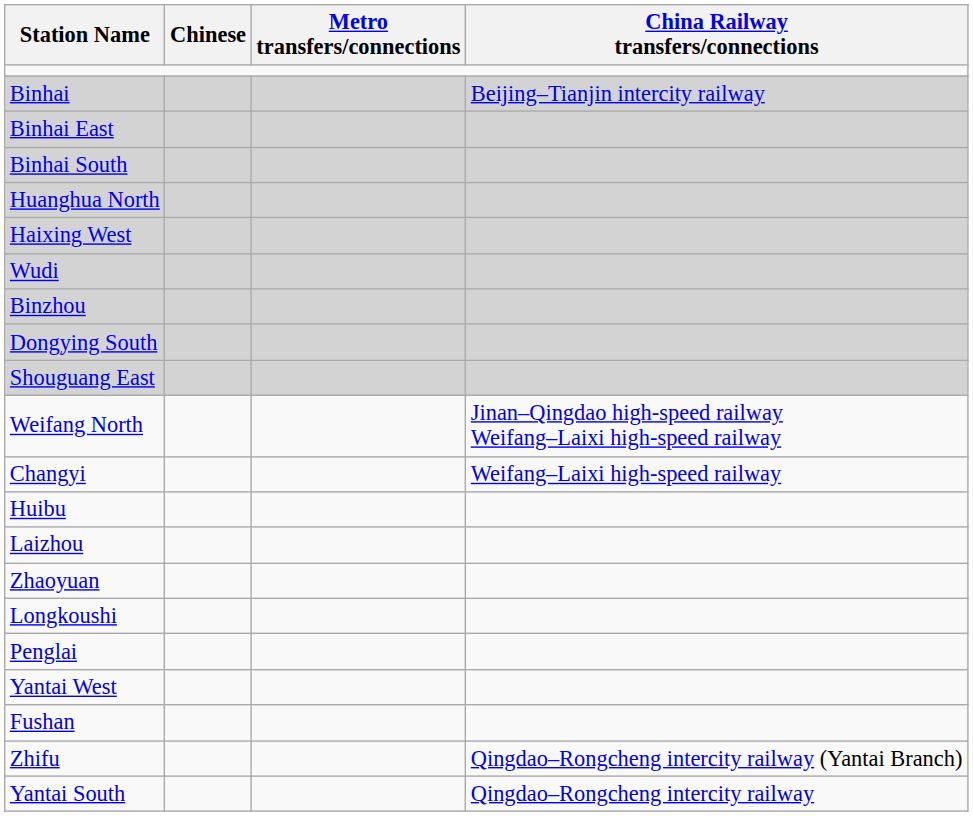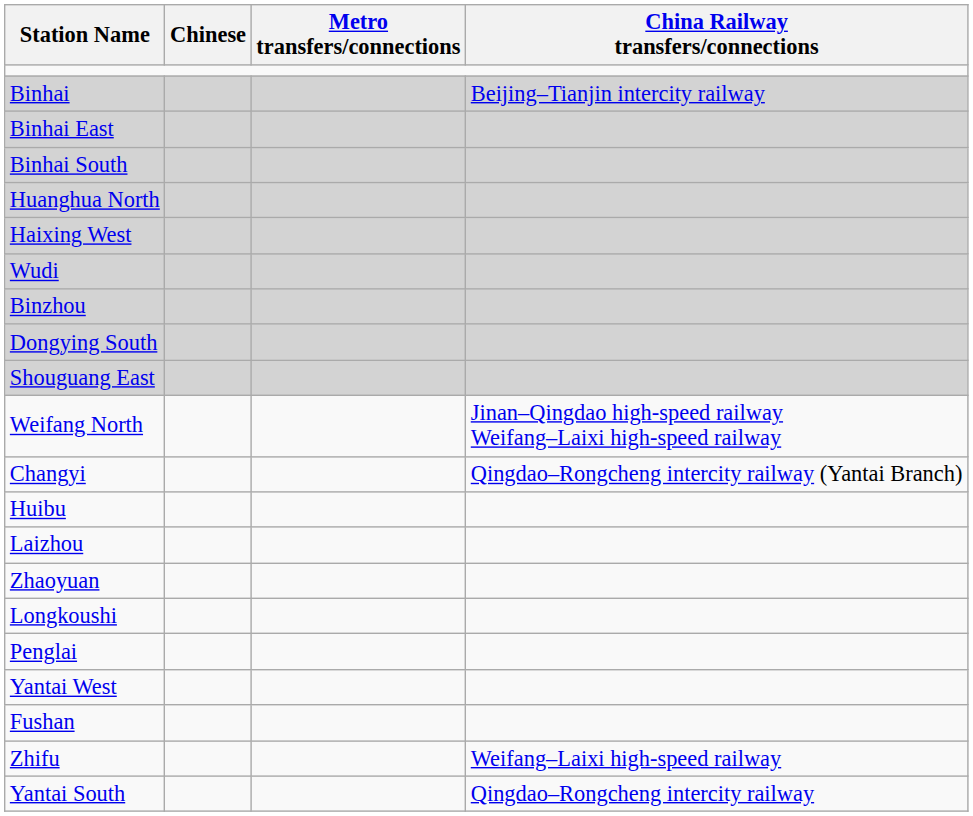(626, 473) Weifang–Laixi high-speed railway -> (717, 473) Qingdao–Rongcheng intercity railway (Yantai Branch)
(717, 757) Qingdao–Rongcheng intercity railway (Yantai Branch) -> (626, 757) Weifang–Laixi high-speed railway
